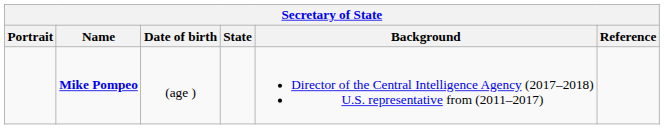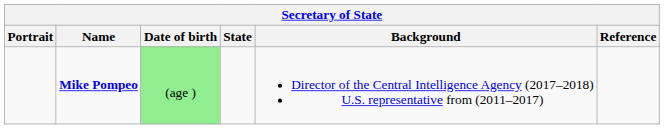(181, 92) no background -> (181, 92) lightgreen background
